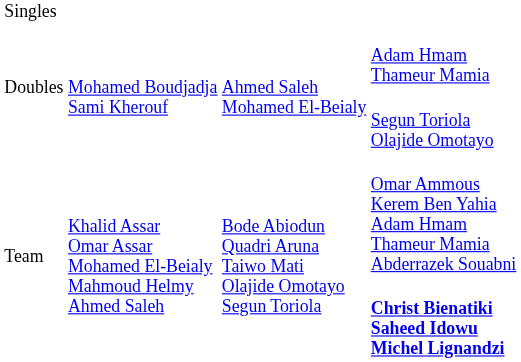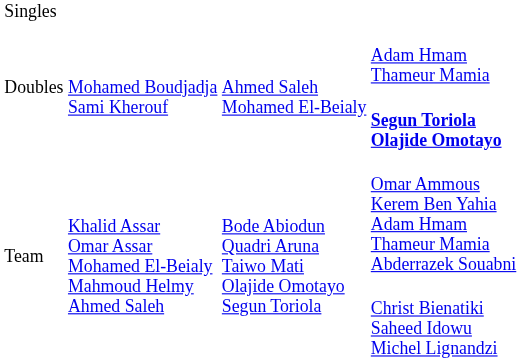(432, 130) normal -> (436, 130) bold
(438, 328) bold -> (434, 328) normal
